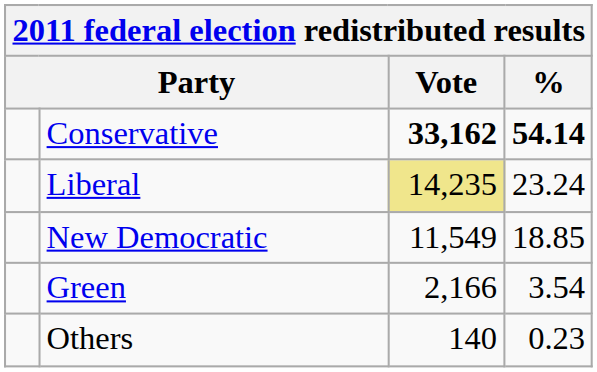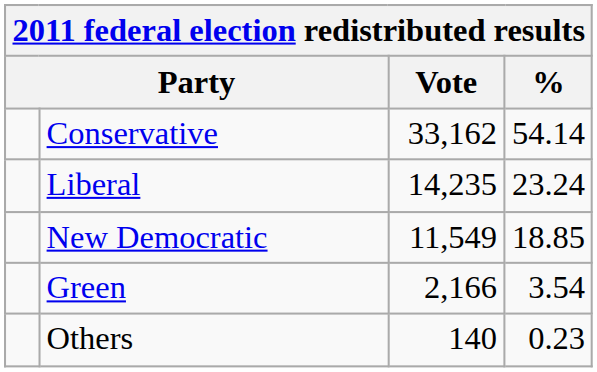(452, 133) bold -> (452, 133) normal
(549, 133) bold -> (549, 133) normal
(452, 184) khaki background -> (452, 184) no background
